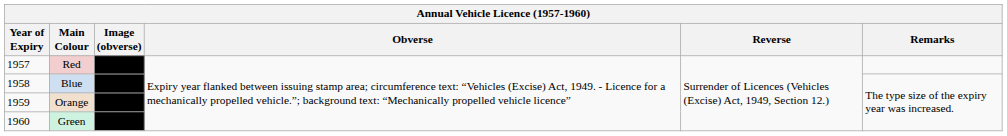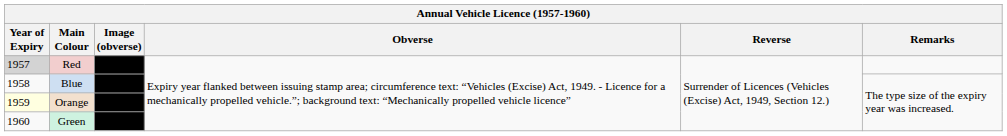(18, 65) no background -> (18, 65) lightgrey background
(18, 102) no background -> (18, 102) lightyellow background
